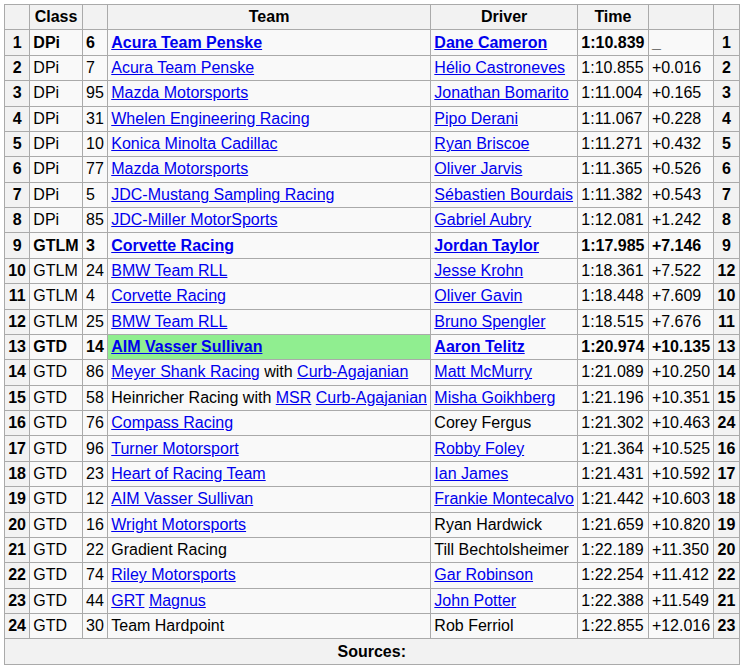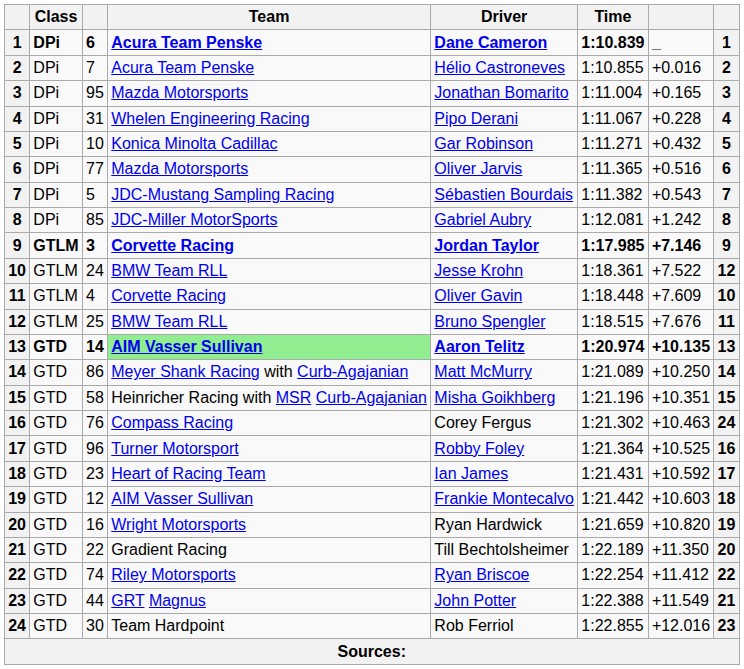(482, 144) Ryan Briscoe -> (484, 144) Gar Robinson
(677, 169) +0.526 -> (677, 169) +0.516
(484, 575) Gar Robinson -> (482, 575) Ryan Briscoe
